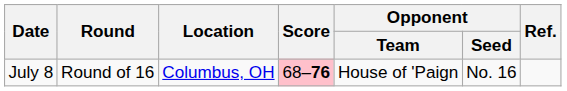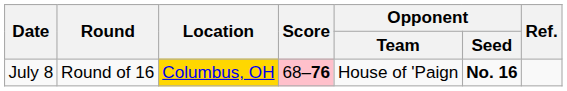(218, 72) no background -> (218, 72) gold background
(491, 72) normal -> (492, 72) bold
